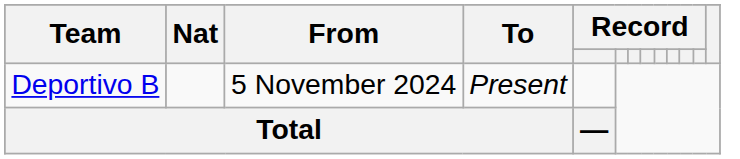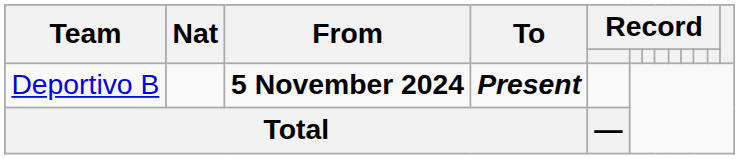(344, 84) normal -> (348, 84) bold
(518, 84) normal -> (529, 84) bold
